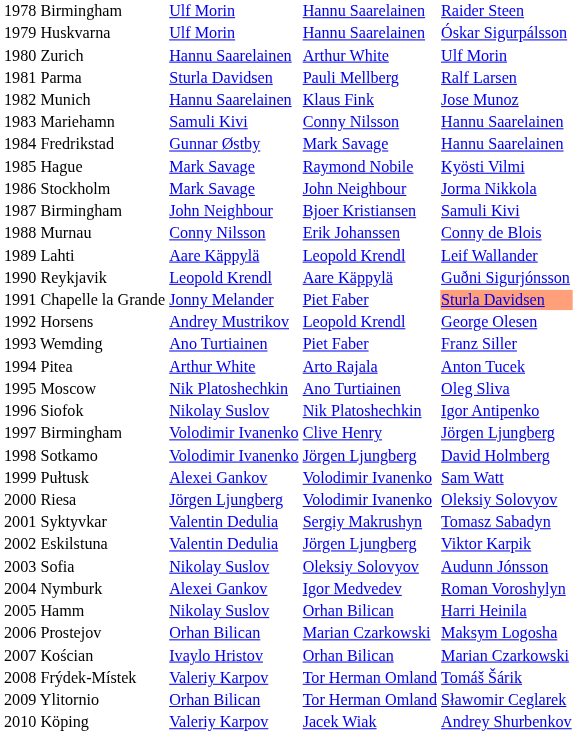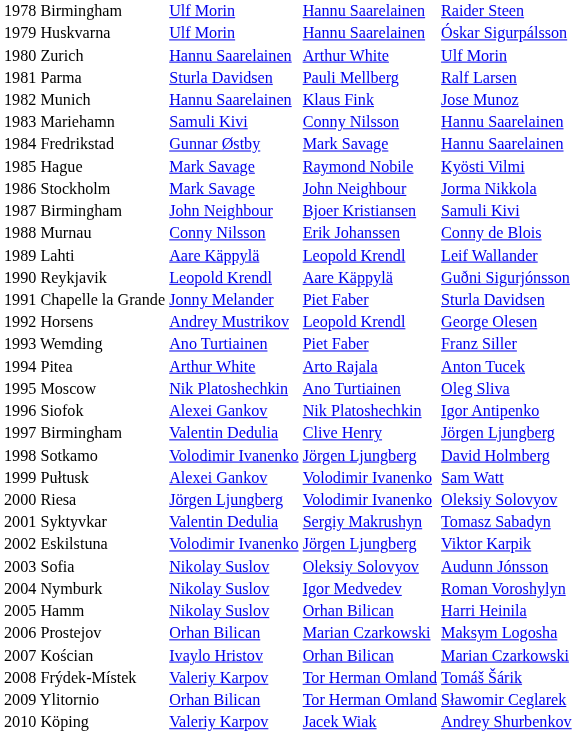(493, 299) lightsalmon background -> (493, 299) no background
(219, 411) Nikolay Suslov -> (218, 411) Alexei Gankov
(234, 433) Volodimir Ivanenko -> (224, 433) Valentin Dedulia
(224, 544) Valentin Dedulia -> (234, 544) Volodimir Ivanenko
(218, 588) Alexei Gankov -> (219, 588) Nikolay Suslov
